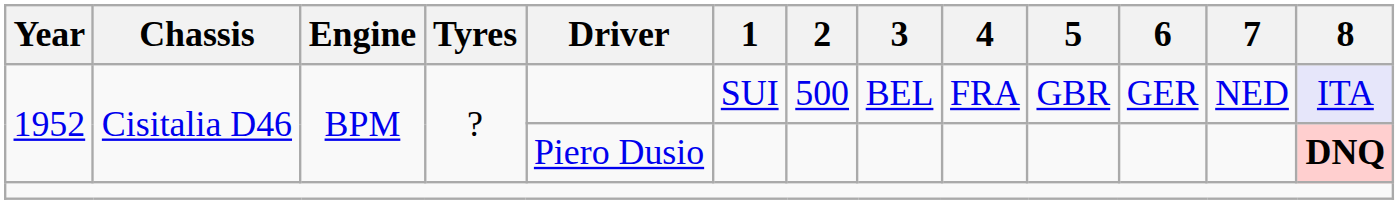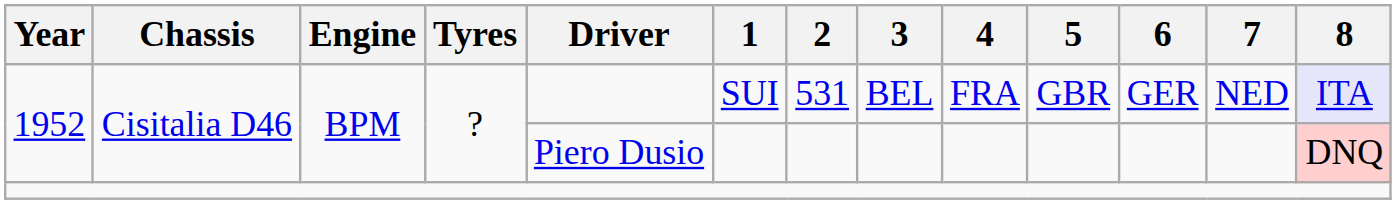(822, 93) 500 -> (822, 93) 531
(1345, 152) bold -> (1344, 152) normal
